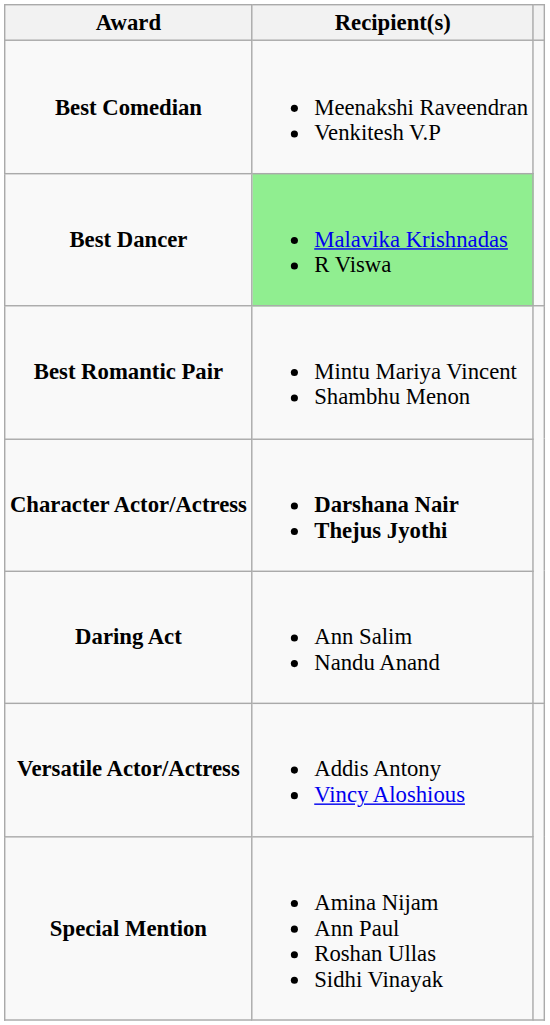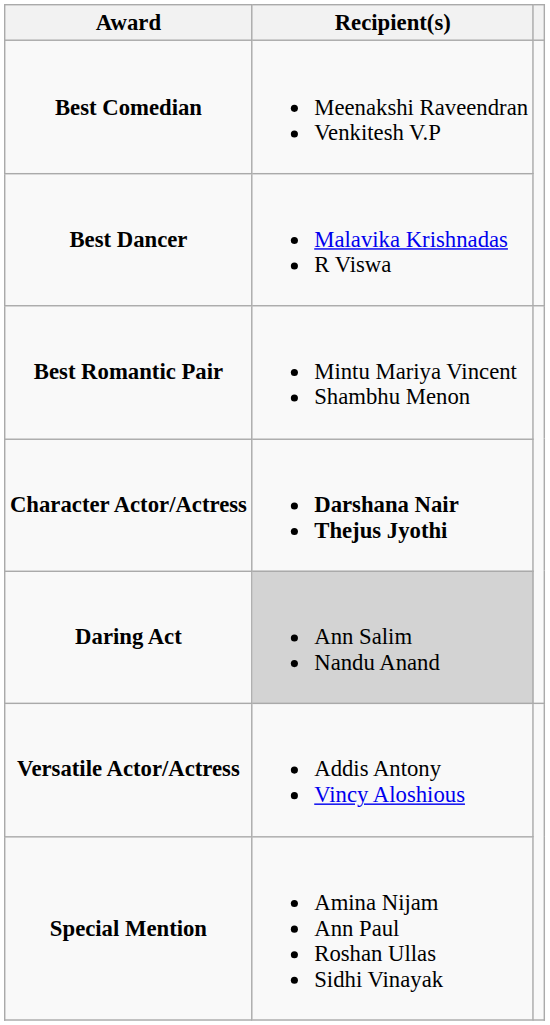(393, 252) lightgreen background -> (393, 252) no background
(393, 650) no background -> (393, 650) lightgrey background
